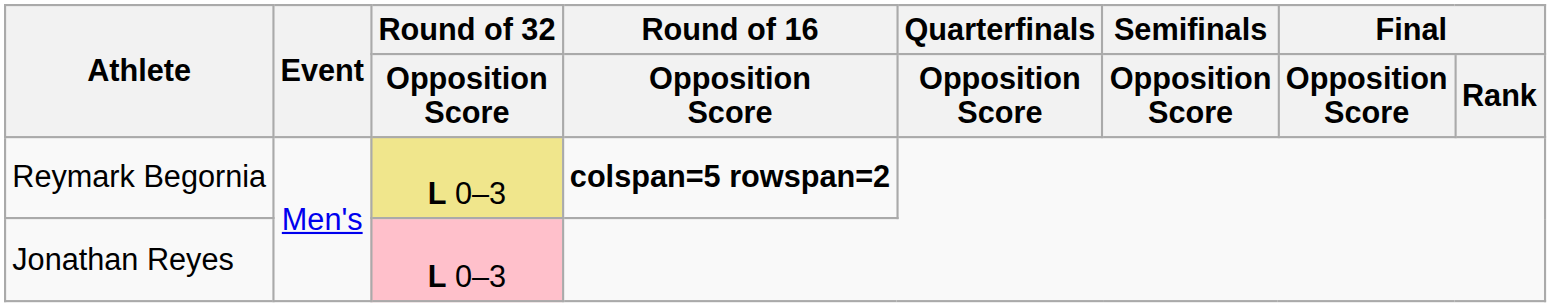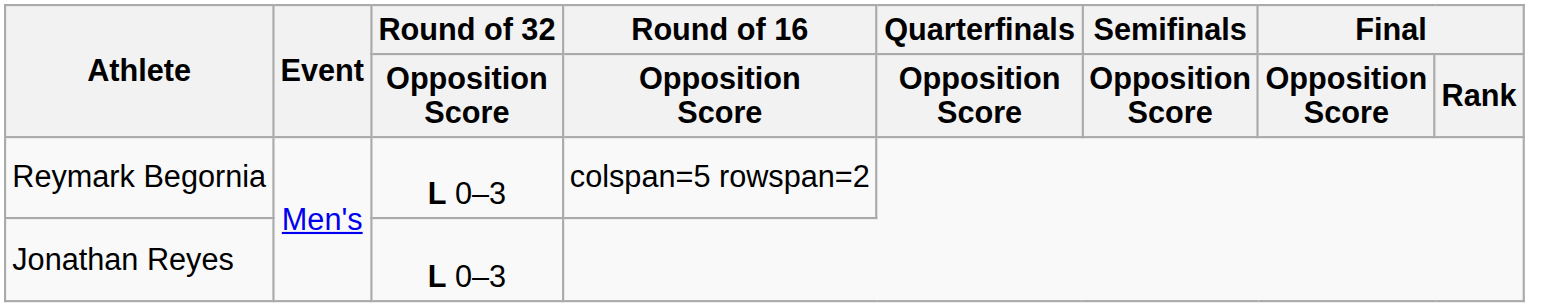(467, 195) khaki background -> (467, 195) no background
(730, 178) bold -> (720, 178) normal
(467, 277) pink background -> (467, 277) no background
